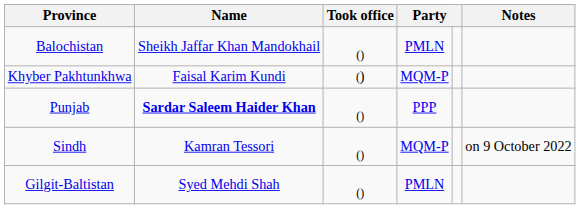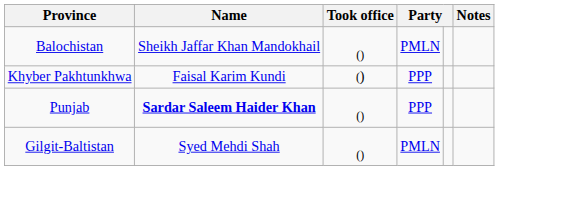(425, 76) MQM-P -> (420, 76) PPP
- row: (70, 146)
